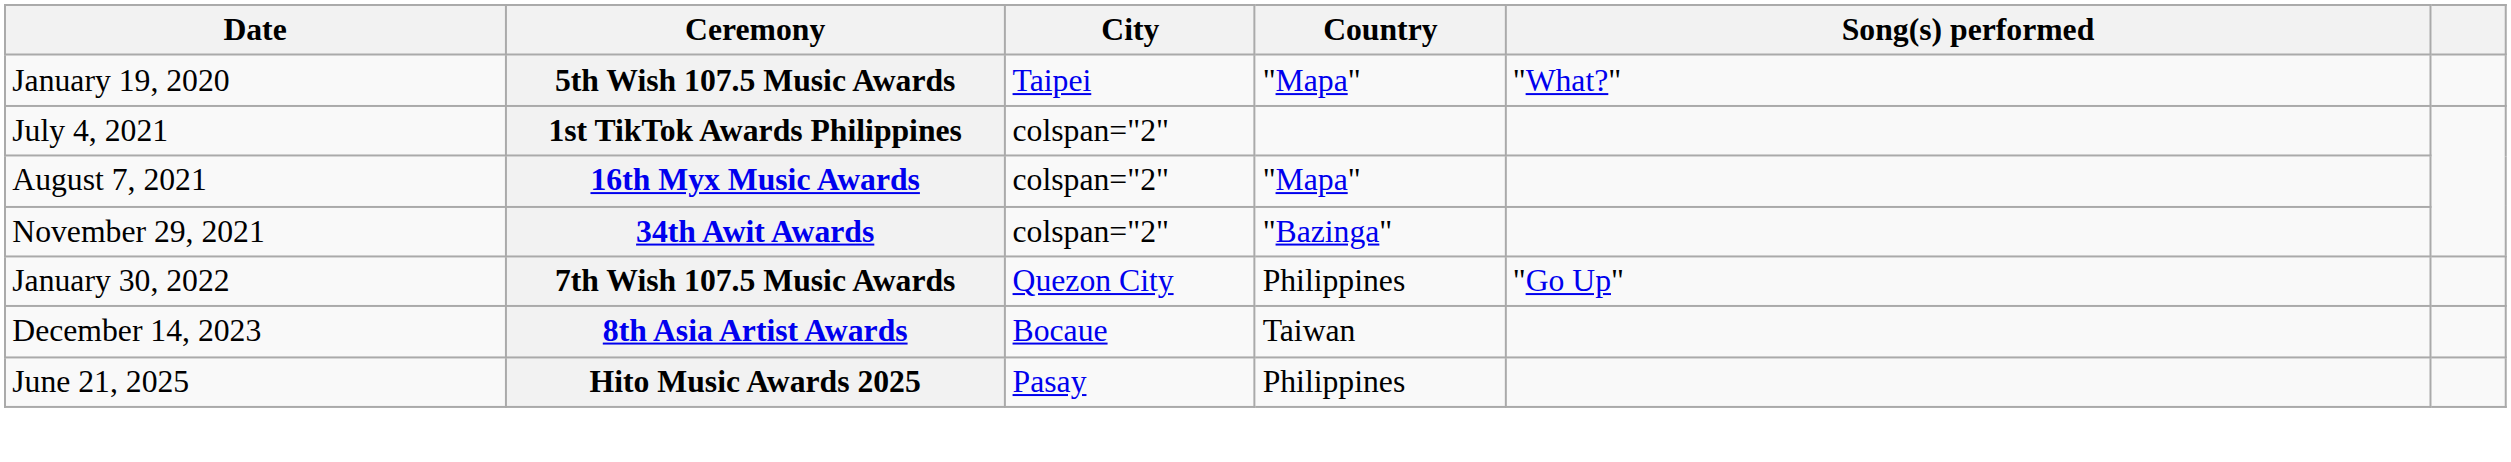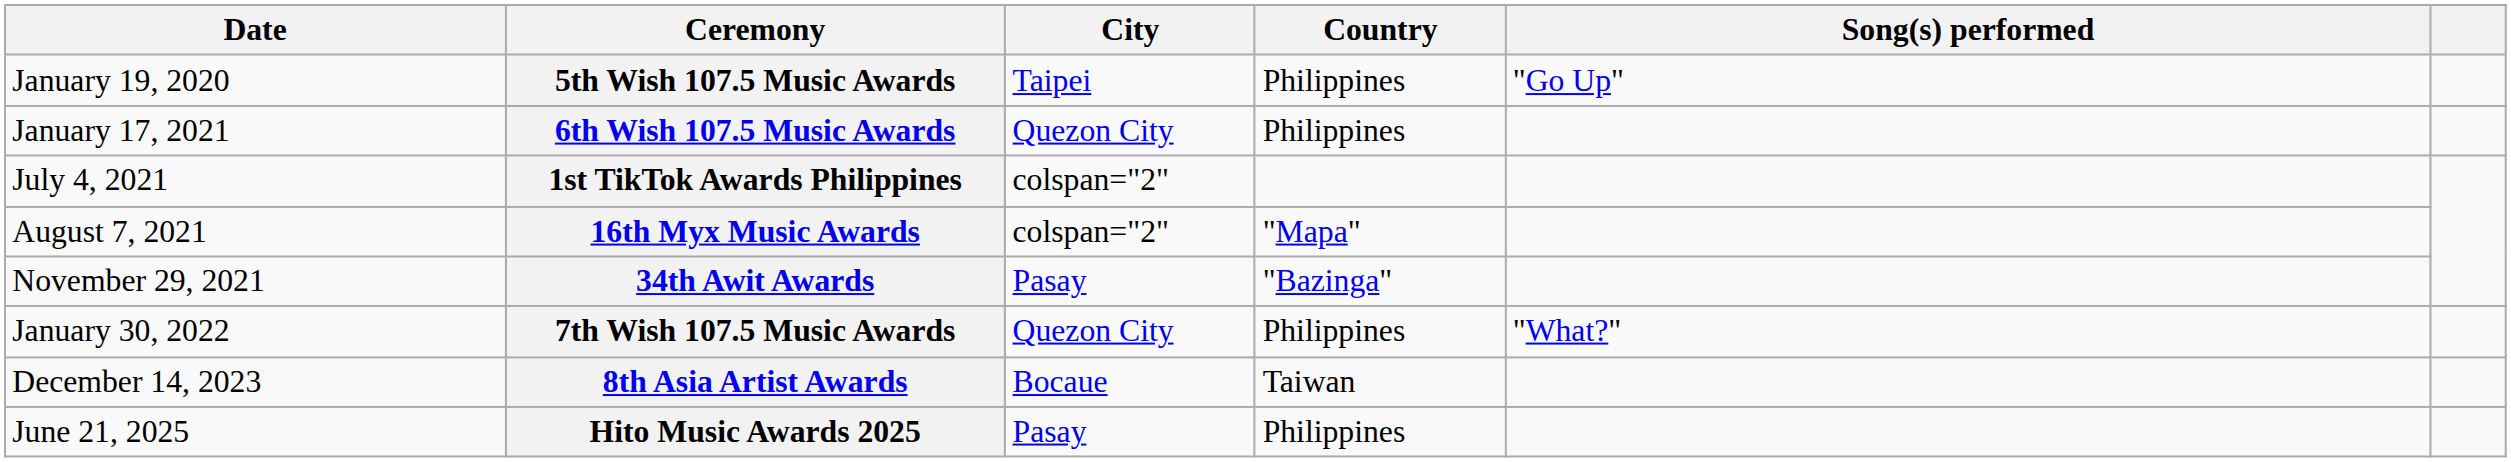(1312, 79) "Mapa" -> (1334, 79) Philippines
(1567, 79) "What?" -> (1568, 79) "Go Up"
+ row: (755, 130)
(1091, 230) colspan="2" -> (1050, 280) Pasay
(1568, 280) "Go Up" -> (1567, 331) "What?"
